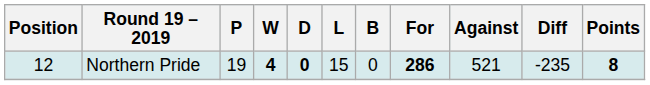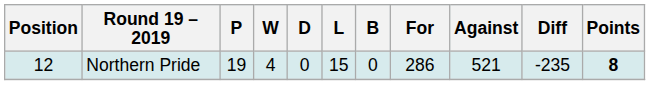(271, 65) bold -> (271, 65) normal
(305, 65) bold -> (305, 65) normal
(420, 65) bold -> (420, 65) normal
